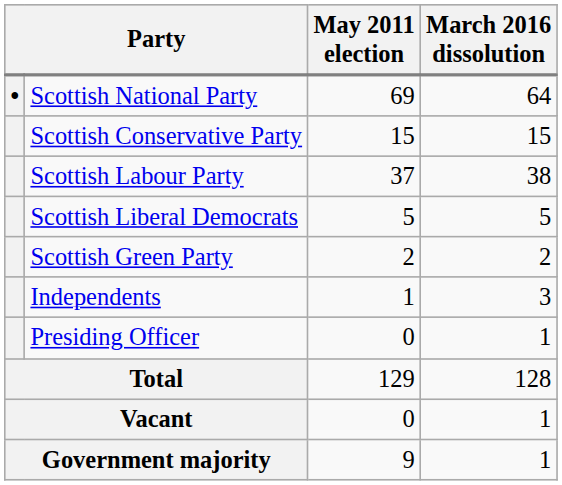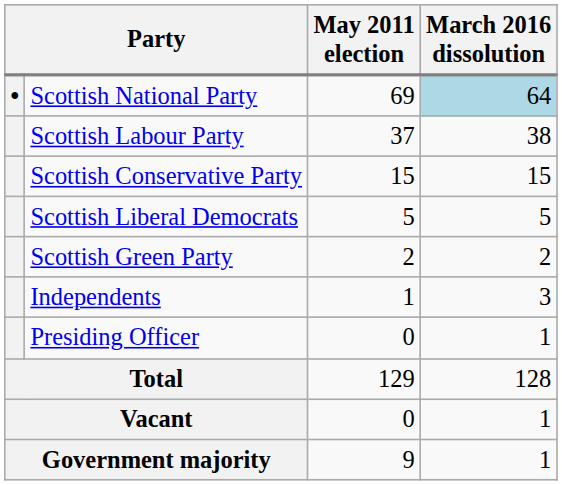(539, 95) no background -> (539, 95) lightblue background
rows swapped: (137, 176) <-> (166, 136)
